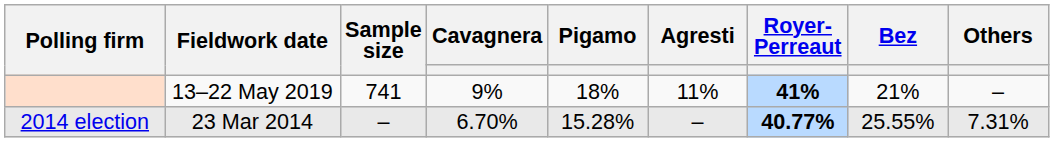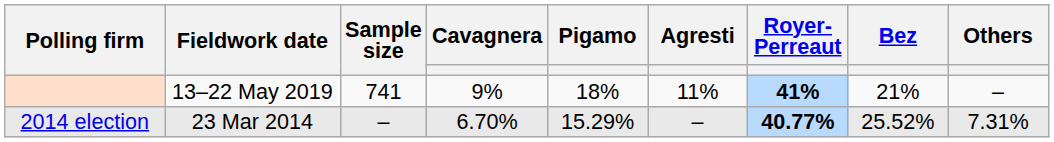(598, 122) 15.28% -> (598, 122) 15.29%
(898, 122) 25.55% -> (898, 122) 25.52%
